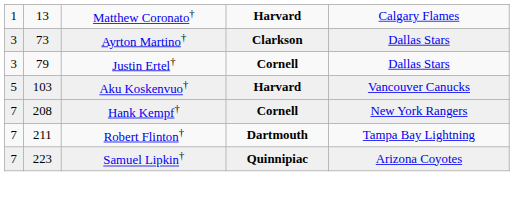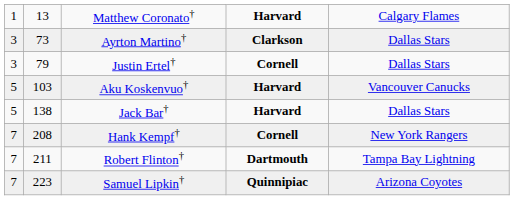+ row: (144, 111)
